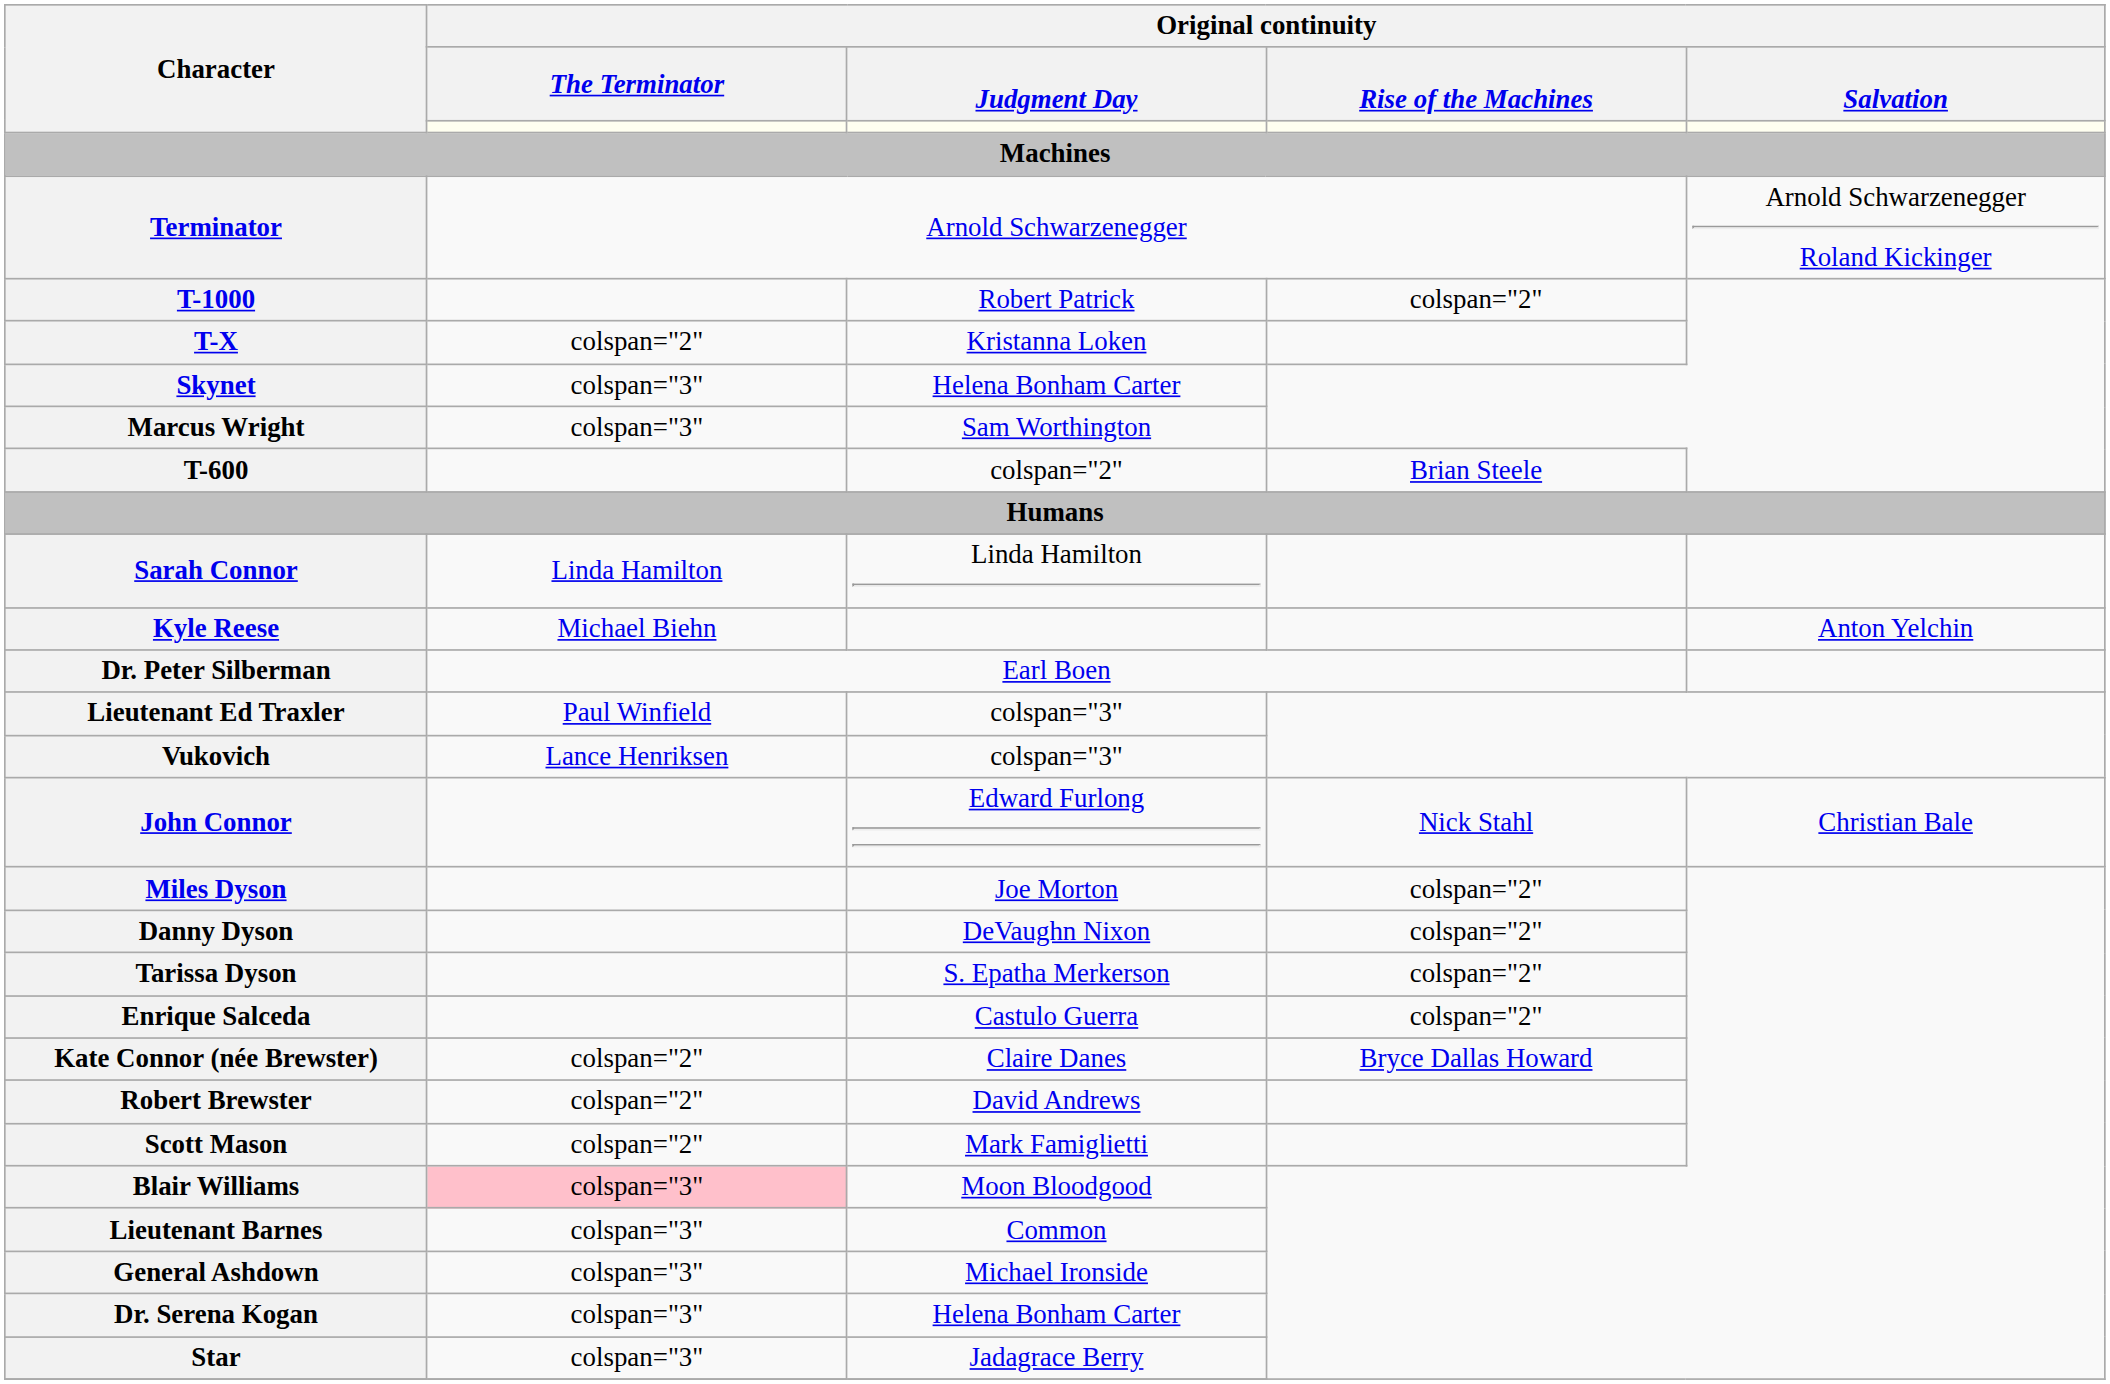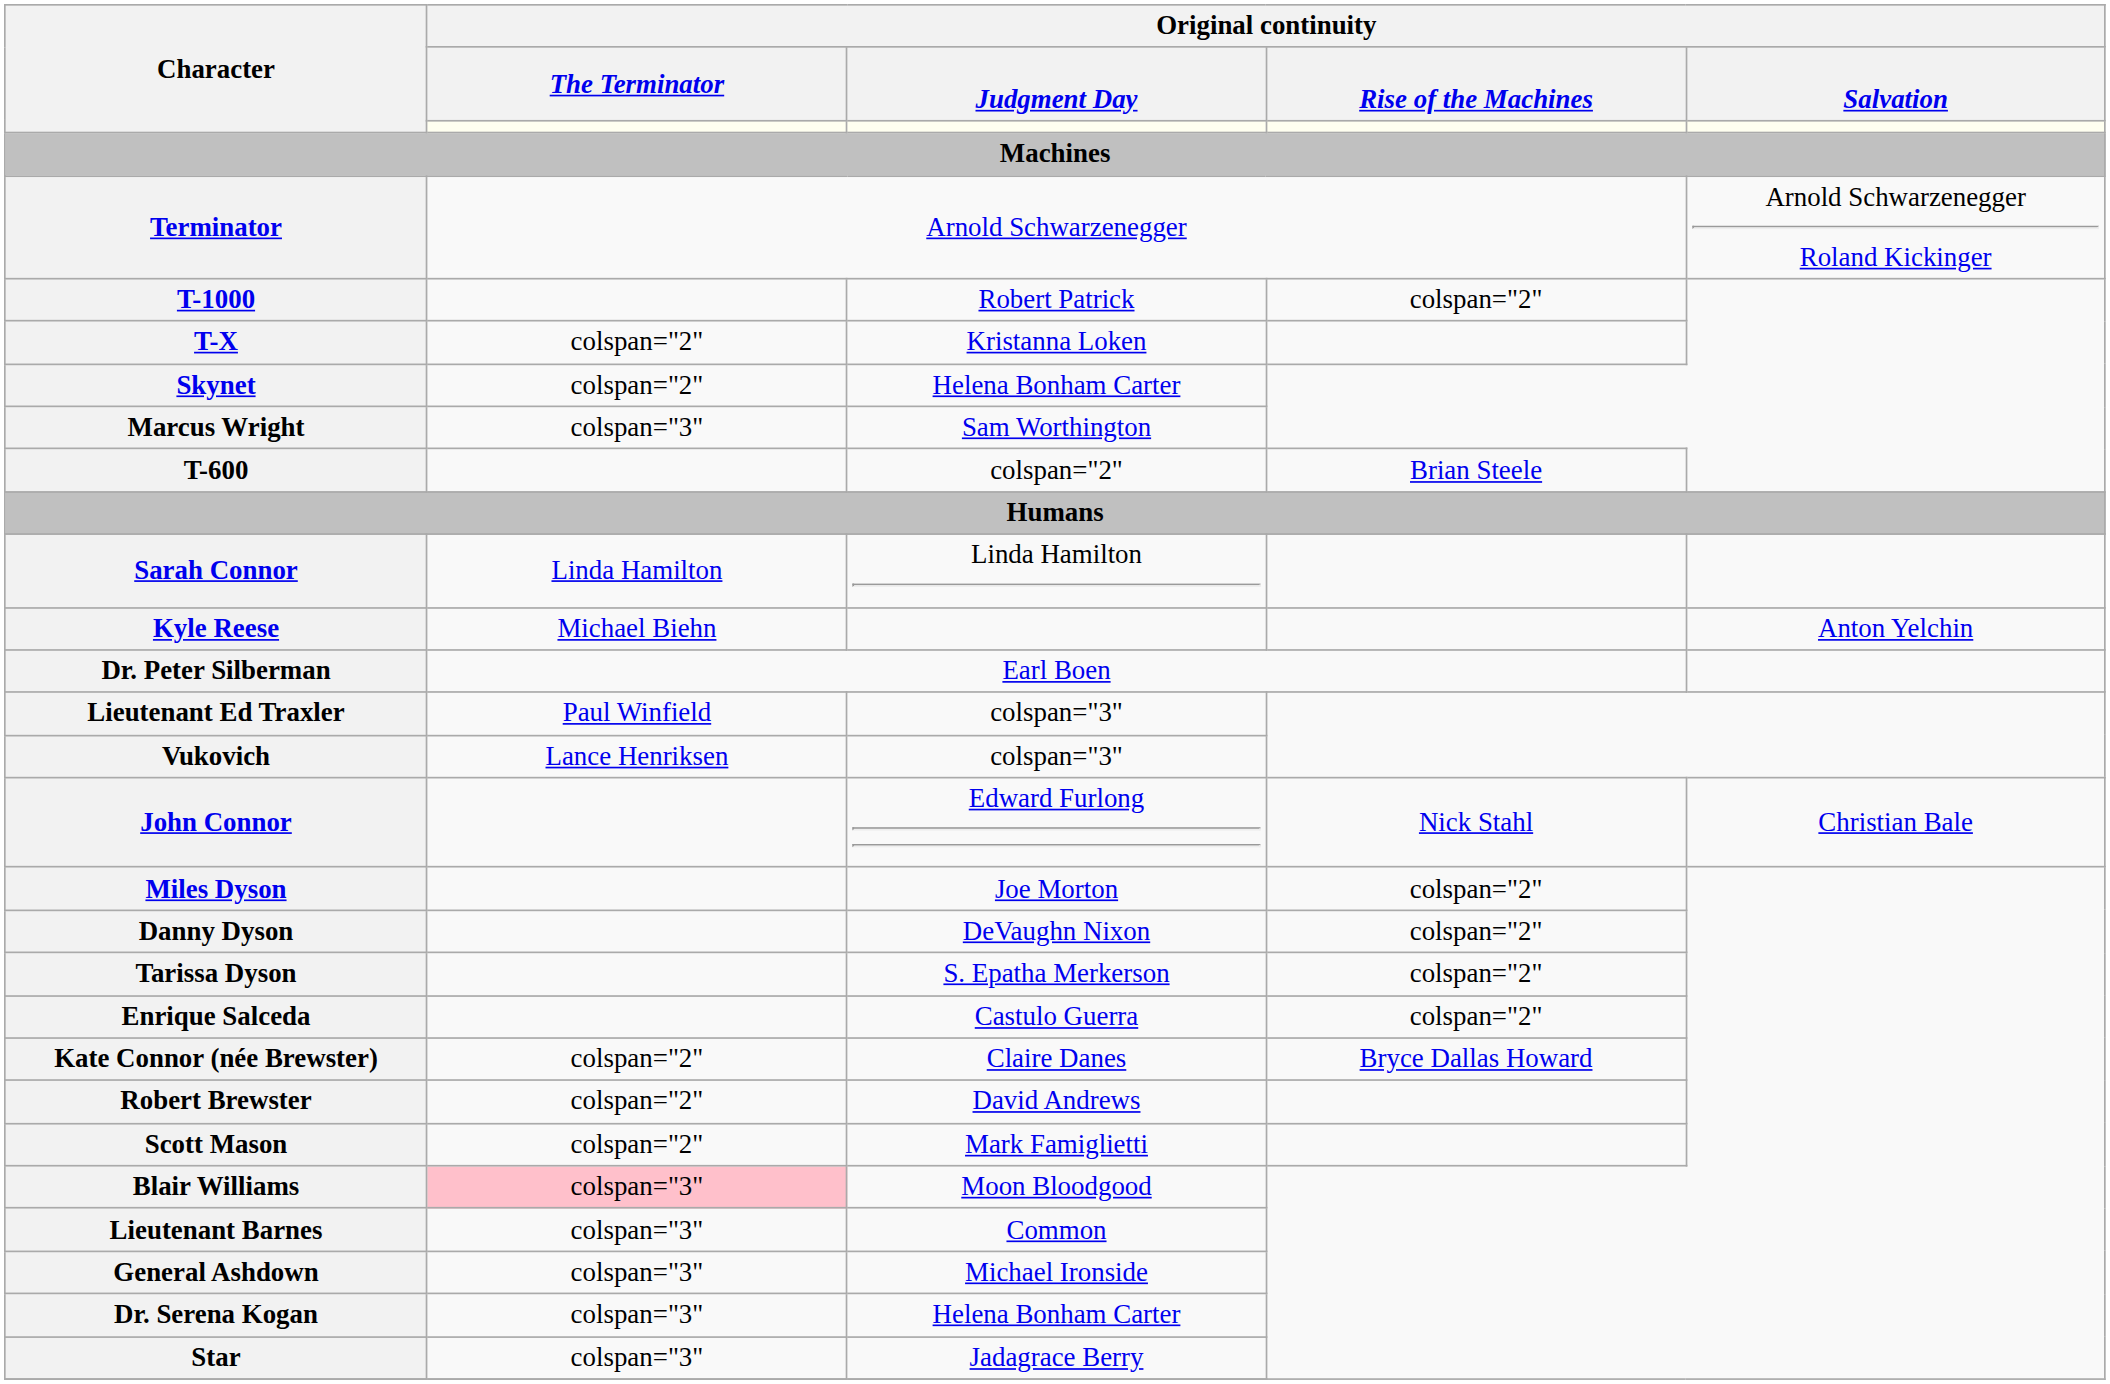(637, 384) colspan="3" -> (637, 384) colspan="2"
